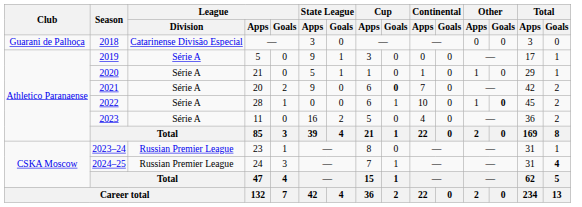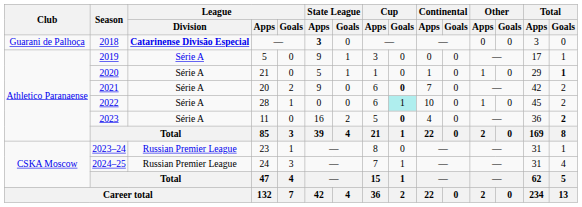(187, 42) normal -> (190, 42) bold
(312, 42) normal -> (319, 42) bold
(557, 73) normal -> (563, 73) bold
(396, 103) no background -> (402, 103) paleturquoise background
(503, 103) bold -> (510, 103) normal
(396, 118) normal -> (402, 118) bold
(557, 118) normal -> (563, 118) bold
(557, 164) bold -> (563, 164) normal
